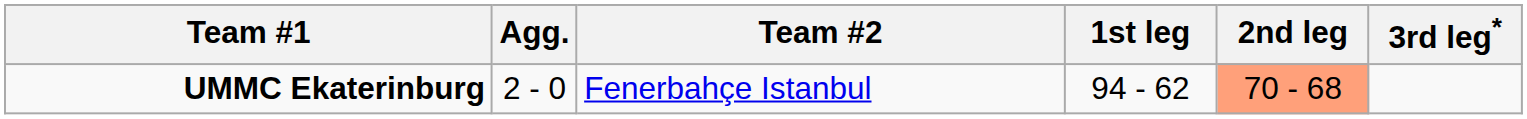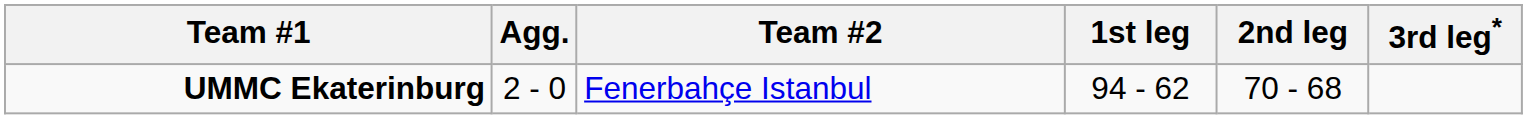(1293, 88) lightsalmon background -> (1293, 88) no background
